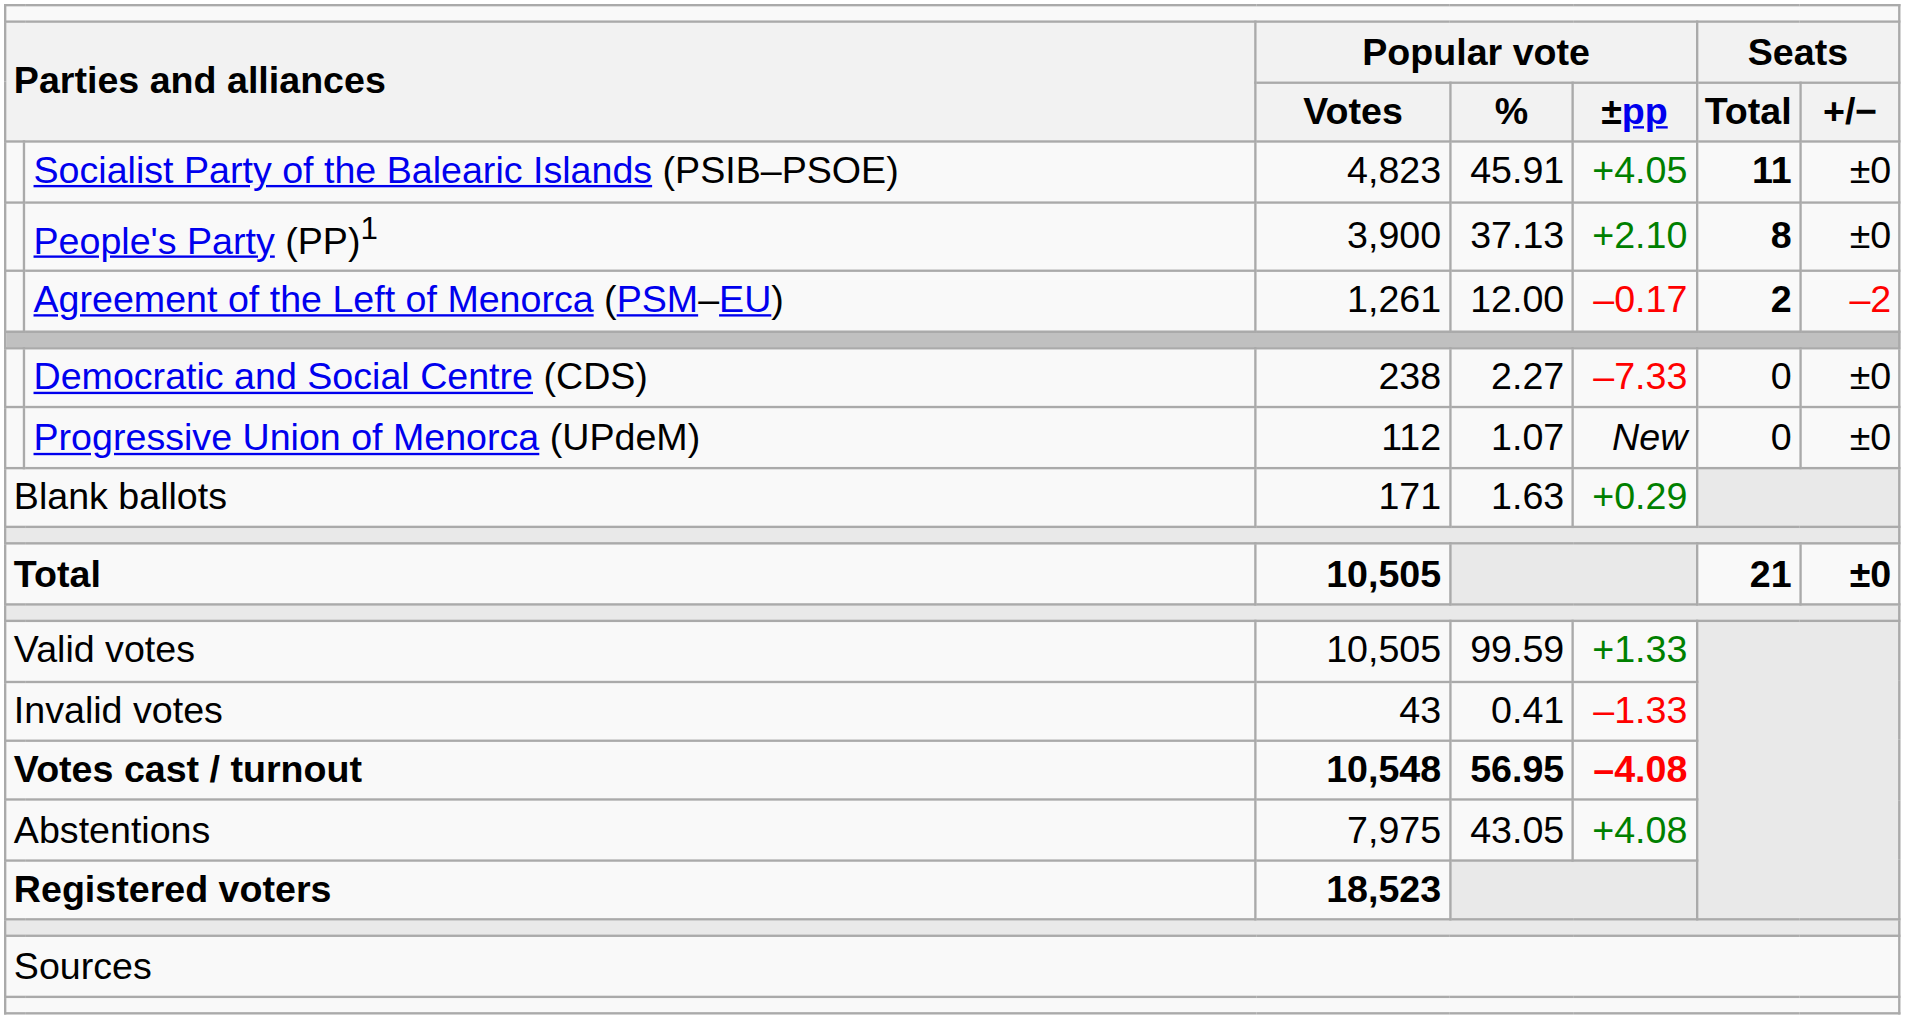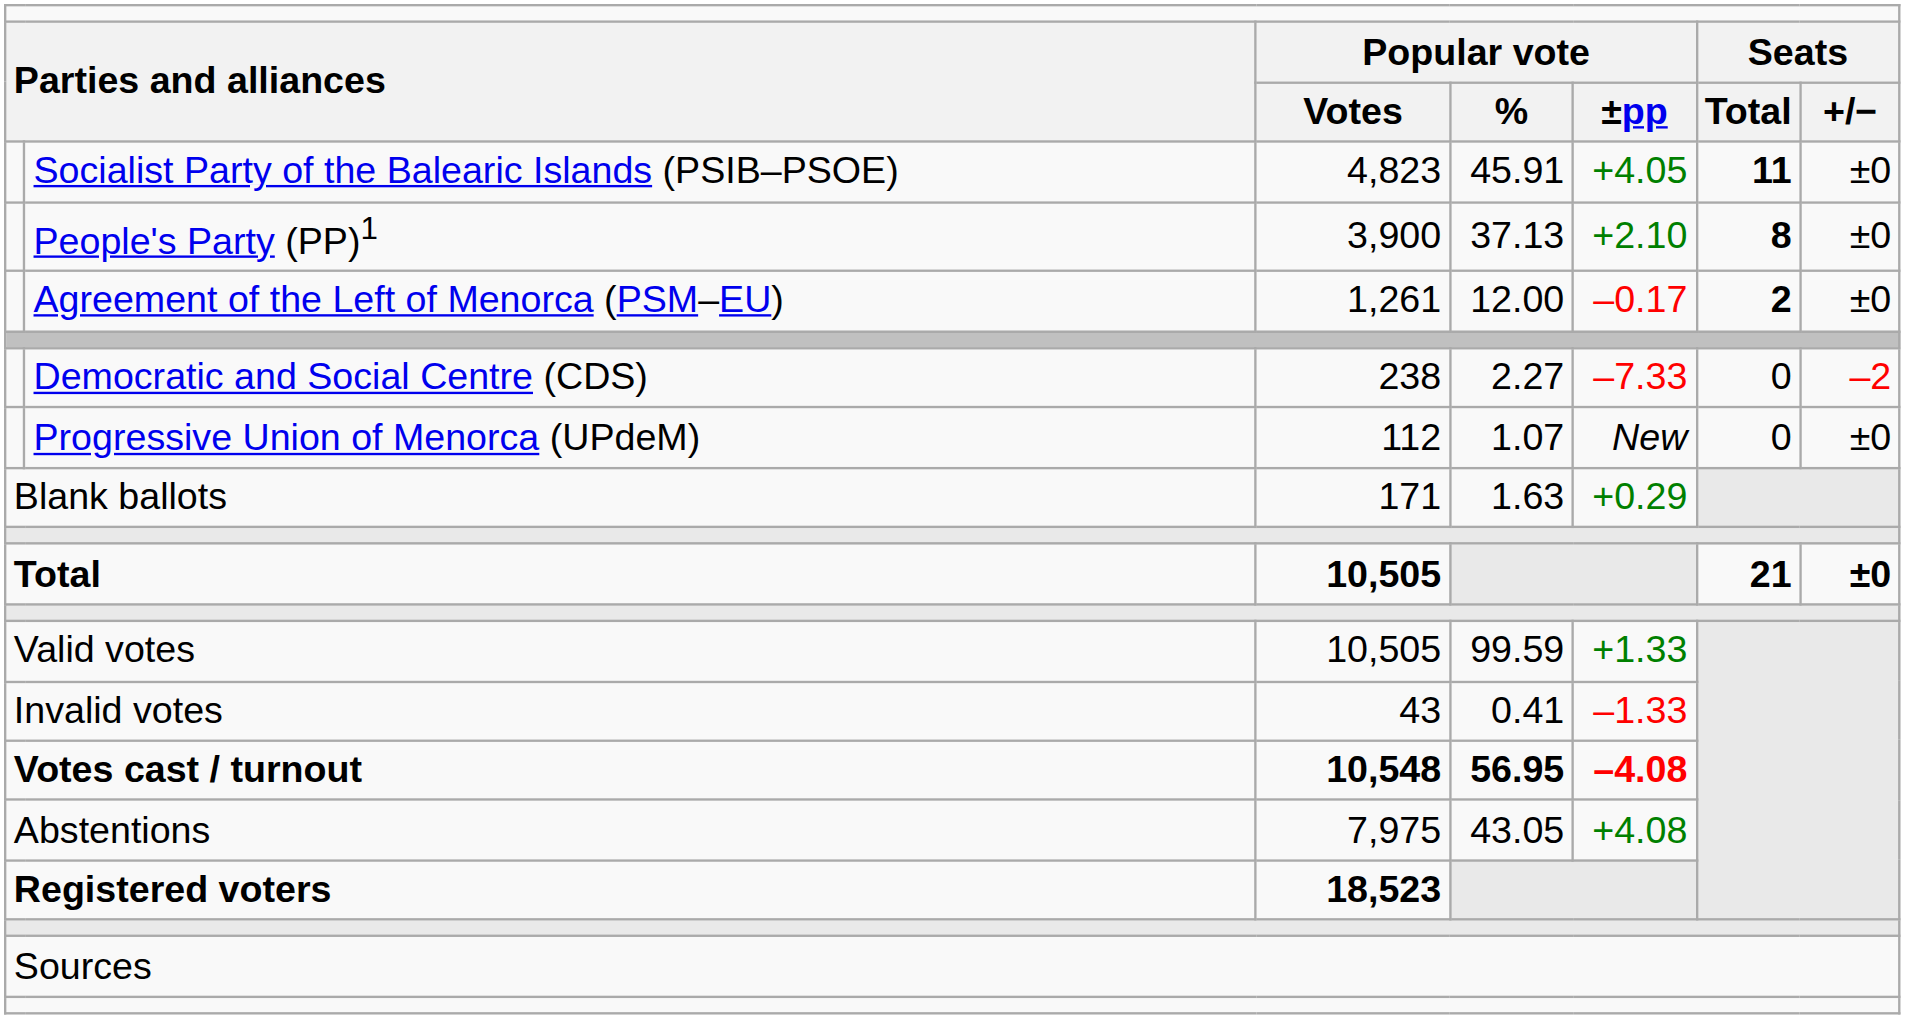(1870, 300) –2 -> (1870, 300) ±0
(1870, 377) ±0 -> (1870, 377) –2
